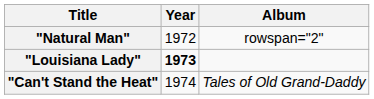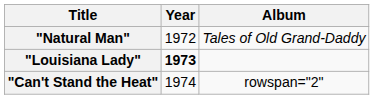(284, 37) rowspan="2" -> (284, 37) Tales of Old Grand-Daddy
(284, 82) Tales of Old Grand-Daddy -> (284, 82) rowspan="2"
